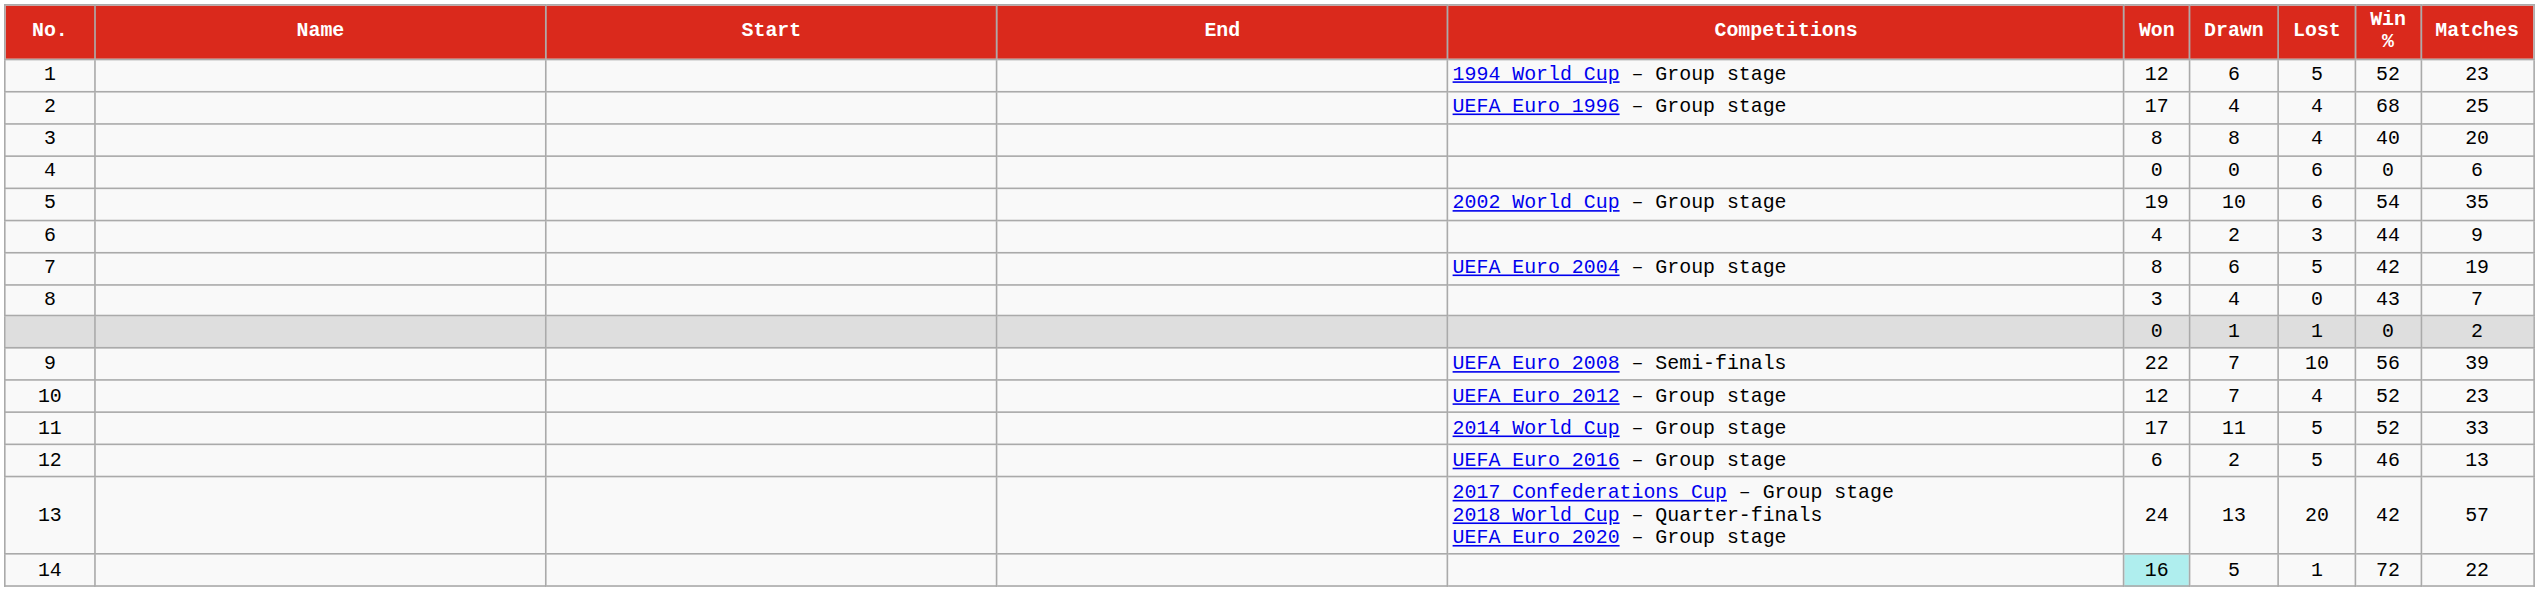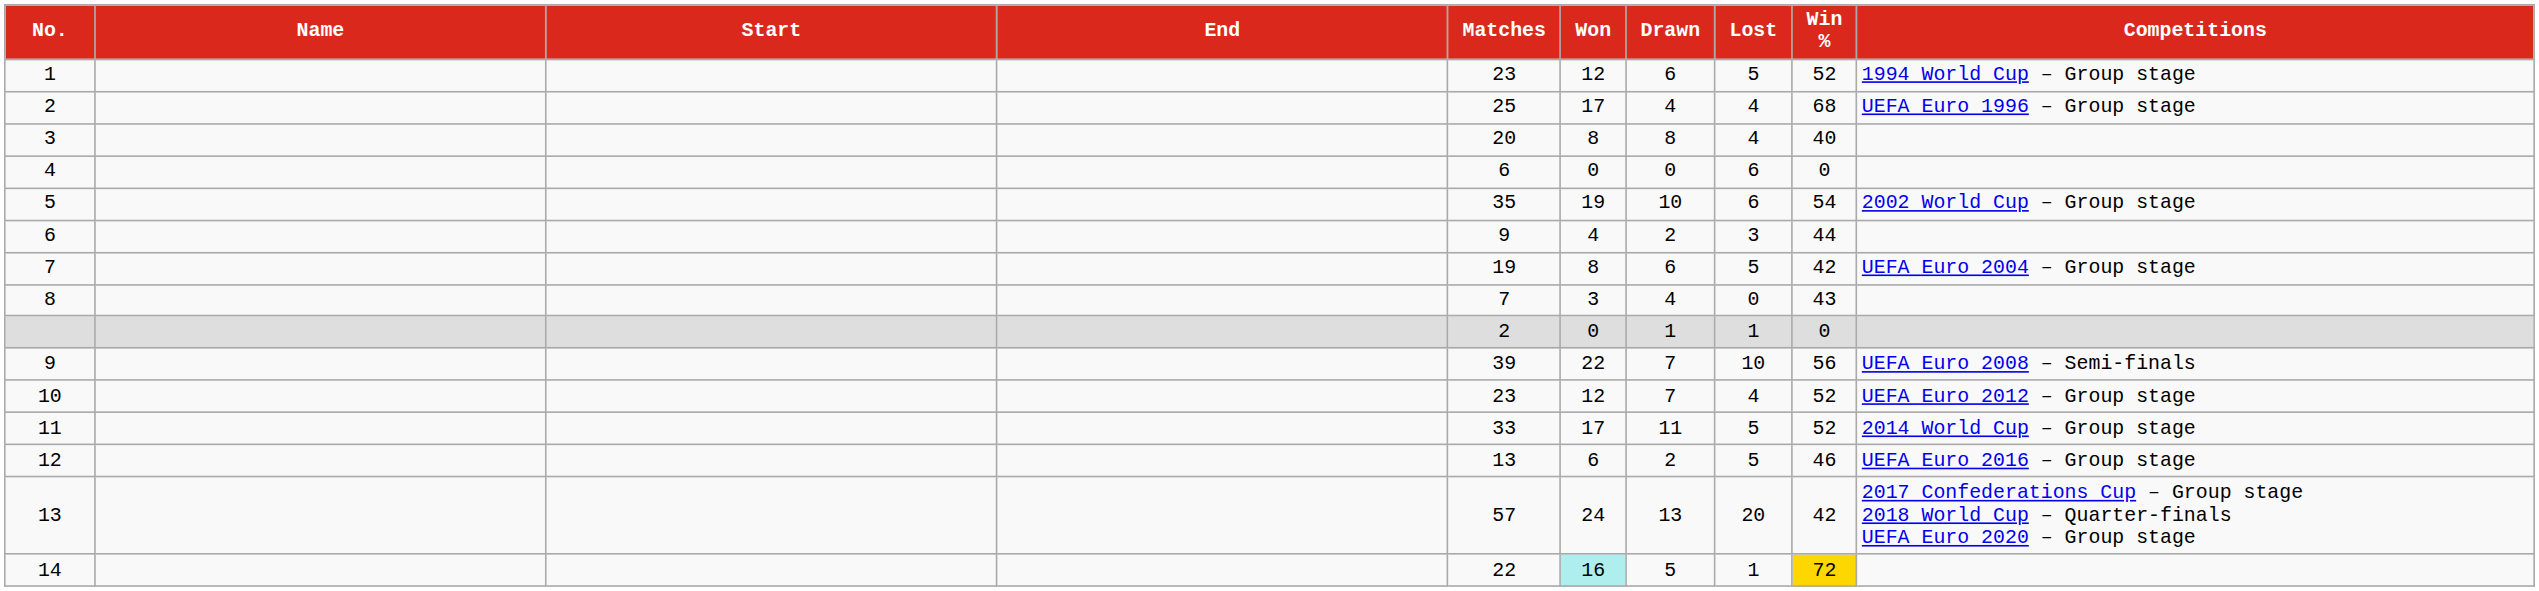columns swapped: (2477, 32) <-> (1786, 32)
(2388, 570) no background -> (1824, 570) gold background
